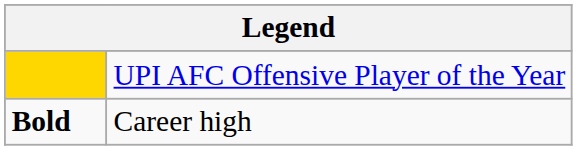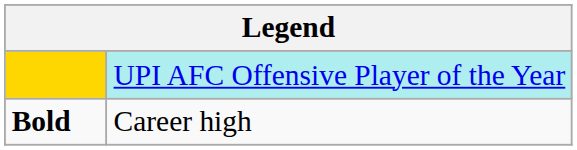(339, 74) no background -> (339, 74) paleturquoise background
